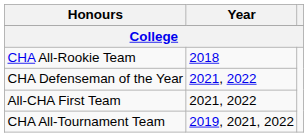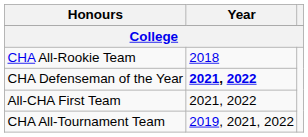(223, 79) normal -> (223, 79) bold
